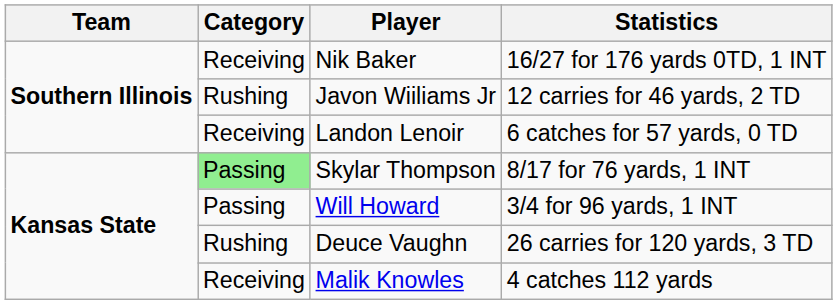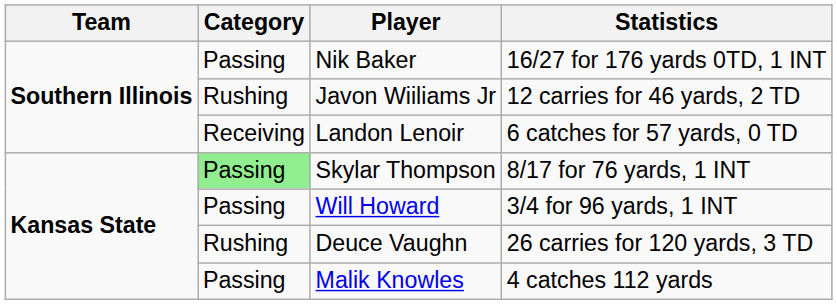(254, 59) Receiving -> (244, 59) Passing
(254, 280) Receiving -> (244, 280) Passing
